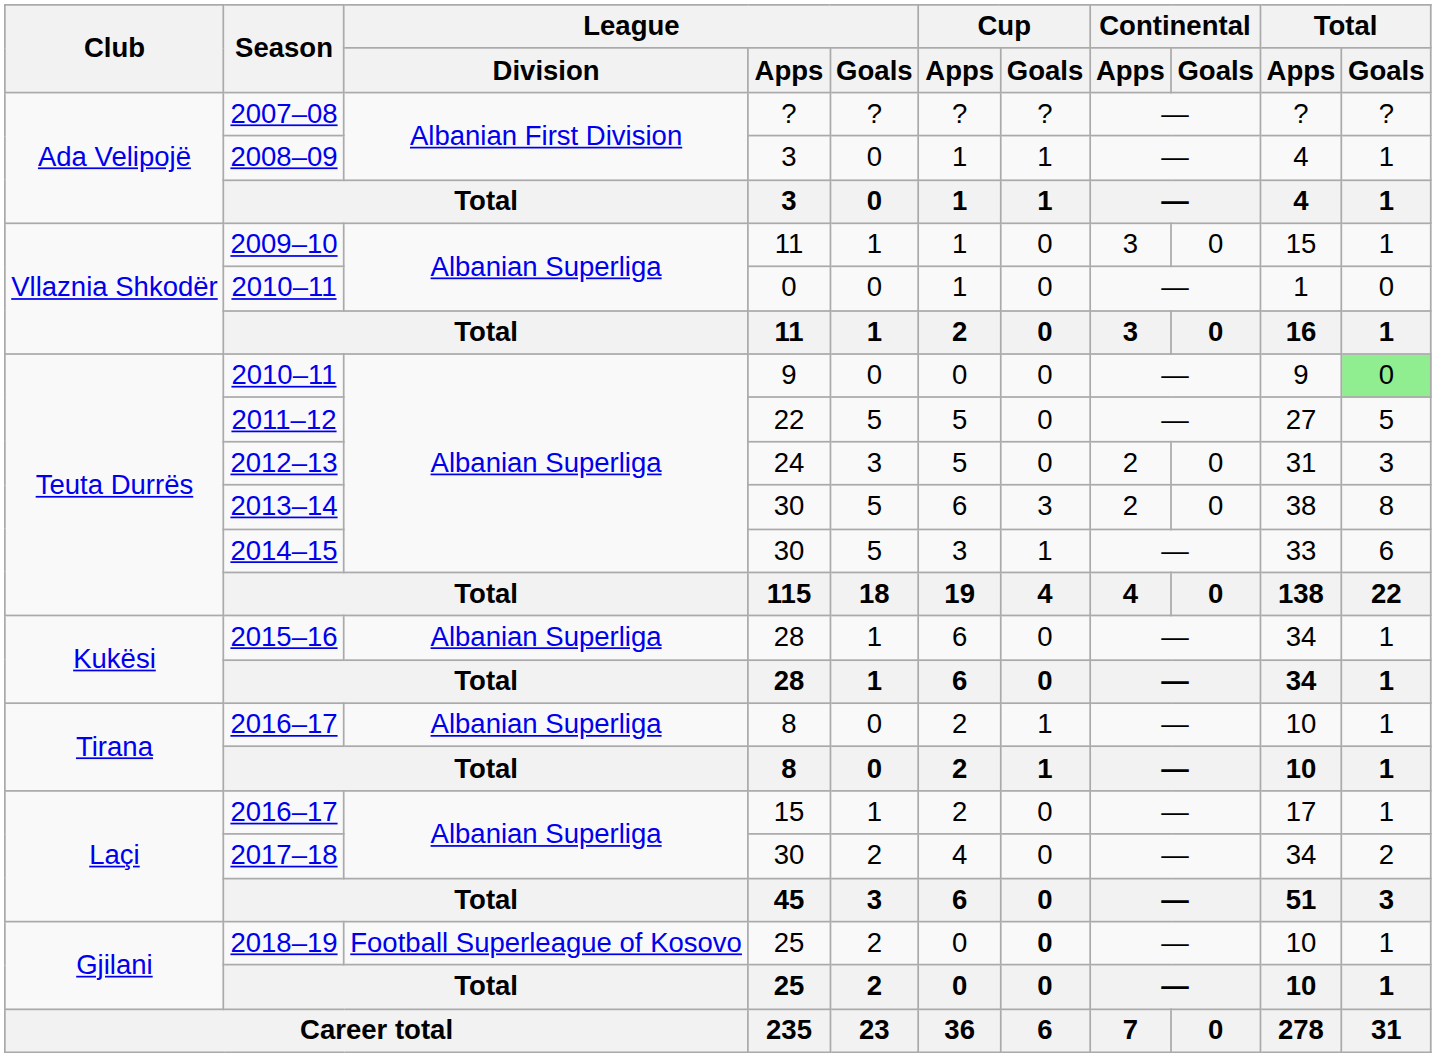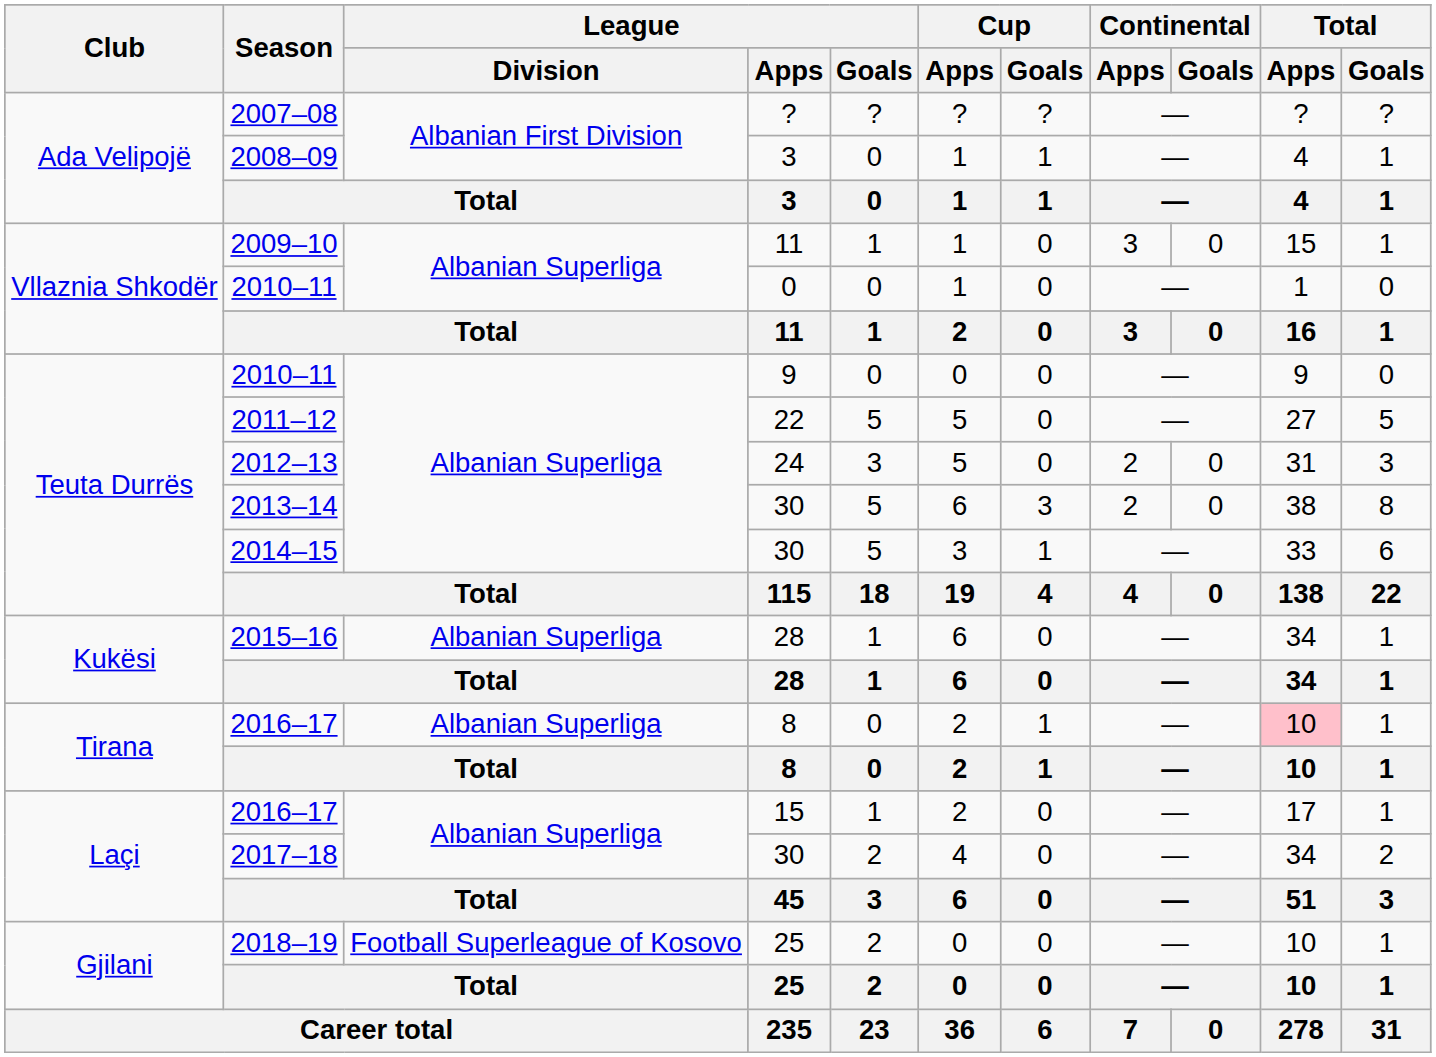(1386, 375) lightgreen background -> (1386, 375) no background
(1301, 724) no background -> (1301, 724) pink background
(1045, 942) bold -> (1045, 942) normal
